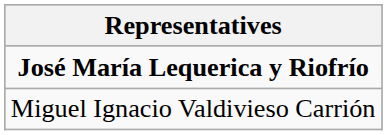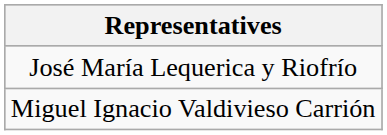(193, 66) bold -> (193, 66) normal
